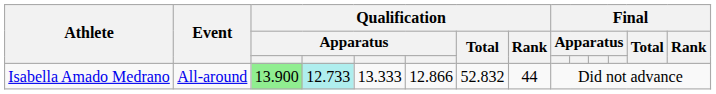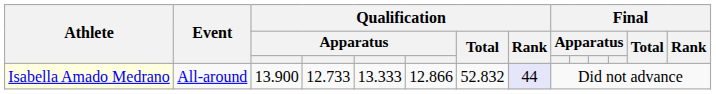(89, 76) no background -> (89, 76) lightyellow background
(277, 76) lightgreen background -> (277, 76) no background
(328, 76) paleturquoise background -> (328, 76) no background
(530, 76) no background -> (530, 76) lavender background
